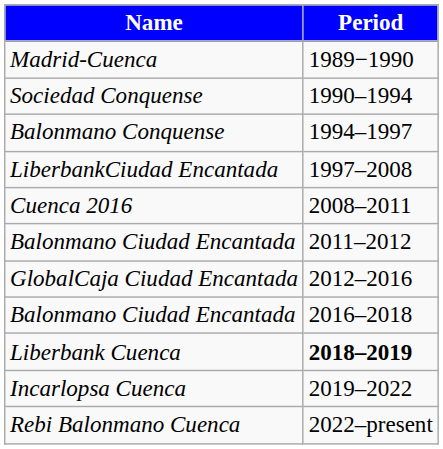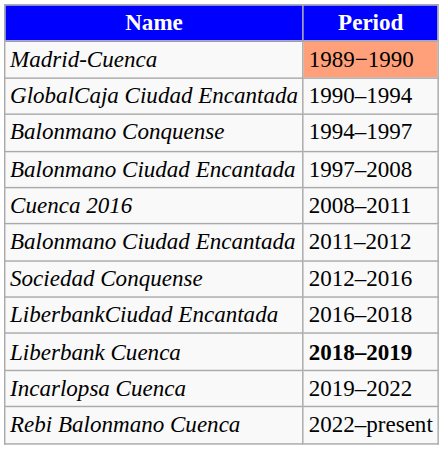(361, 59) no background -> (361, 59) lightsalmon background
(106, 95) Sociedad Conquense -> (154, 95) GlobalCaja Ciudad Encantada
(144, 168) LiberbankCiudad Encantada -> (153, 168) Balonmano Ciudad Encantada
(154, 278) GlobalCaja Ciudad Encantada -> (106, 278) Sociedad Conquense
(153, 315) Balonmano Ciudad Encantada -> (144, 315) LiberbankCiudad Encantada
